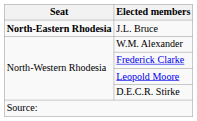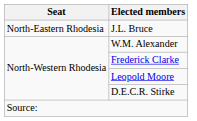(59, 28) bold -> (55, 28) normal
